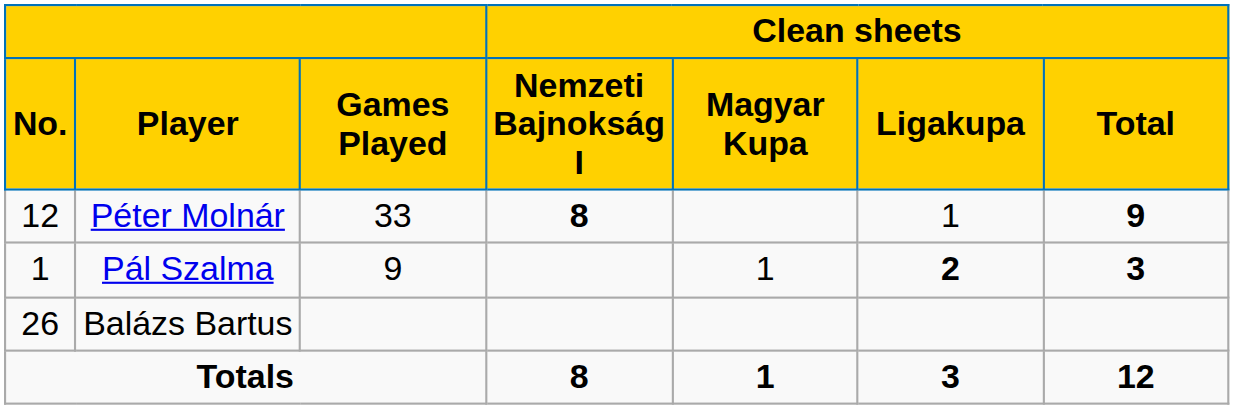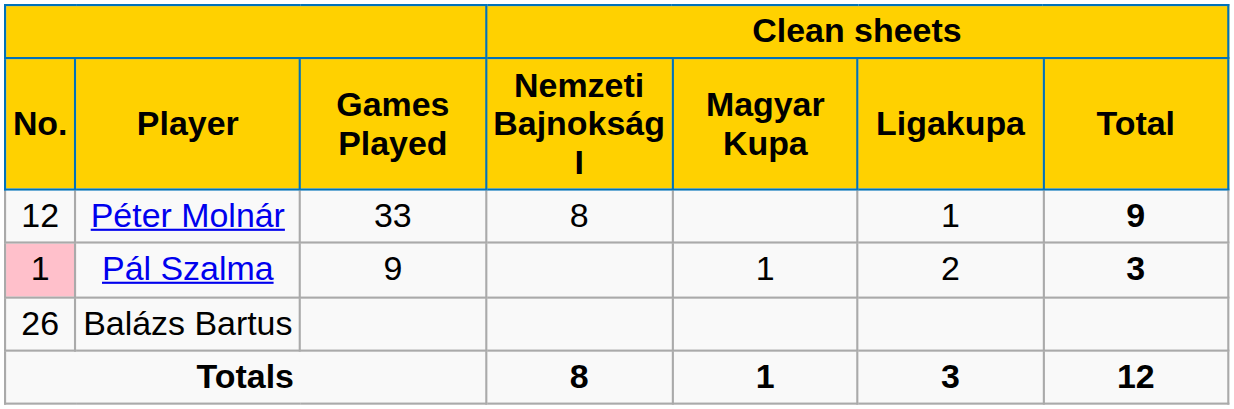(579, 215) bold -> (579, 215) normal
(40, 269) no background -> (40, 269) pink background
(951, 269) bold -> (951, 269) normal
